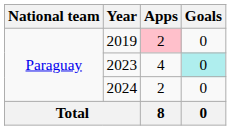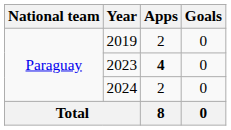(161, 40) pink background -> (161, 40) no background
(161, 64) normal -> (161, 64) bold
(203, 64) paleturquoise background -> (203, 64) no background
